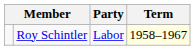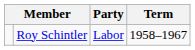(158, 34) lightyellow background -> (158, 34) no background
